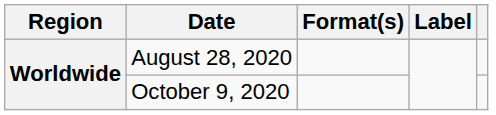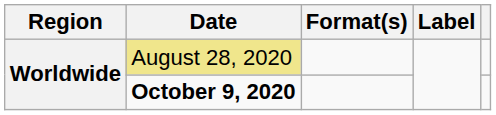(212, 57) no background -> (212, 57) khaki background
(210, 92) normal -> (213, 92) bold
